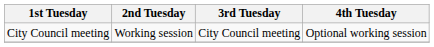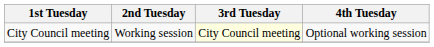(249, 32) no background -> (249, 32) lightyellow background
